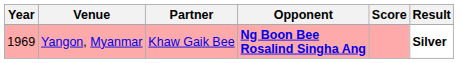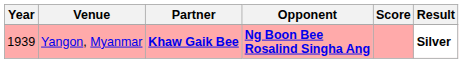(21, 41) 1969 -> (21, 41) 1939
(192, 41) normal -> (194, 41) bold
